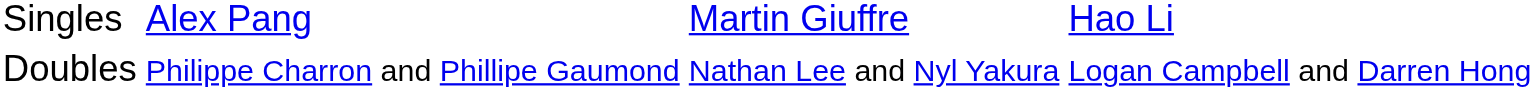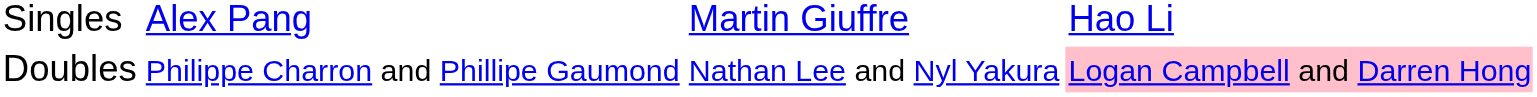(1300, 71) no background -> (1300, 71) pink background
